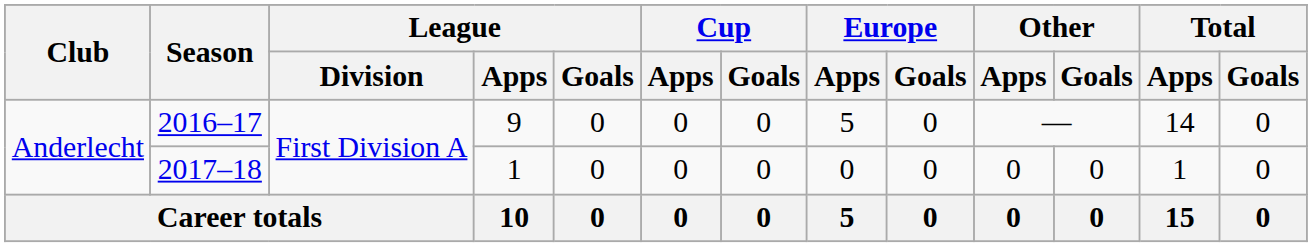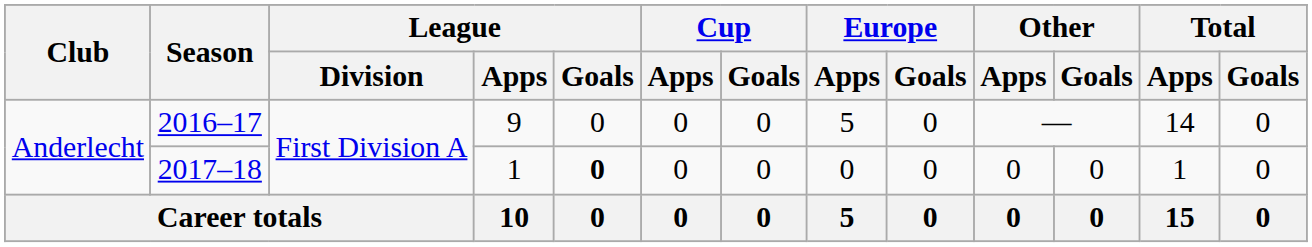(597, 169) normal -> (597, 169) bold
